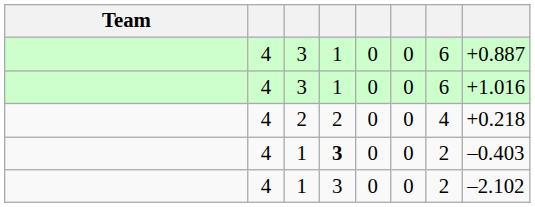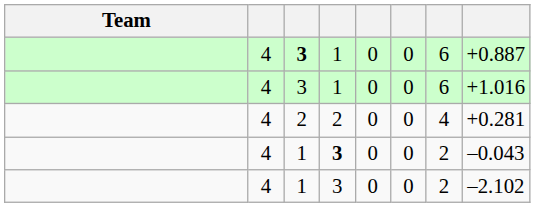(302, 53) normal -> (302, 53) bold
(496, 119) +0.218 -> (496, 119) +0.281
(496, 152) –0.403 -> (496, 152) –0.043
